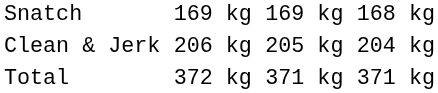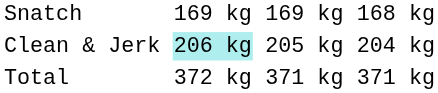(213, 46) no background -> (213, 46) paleturquoise background
